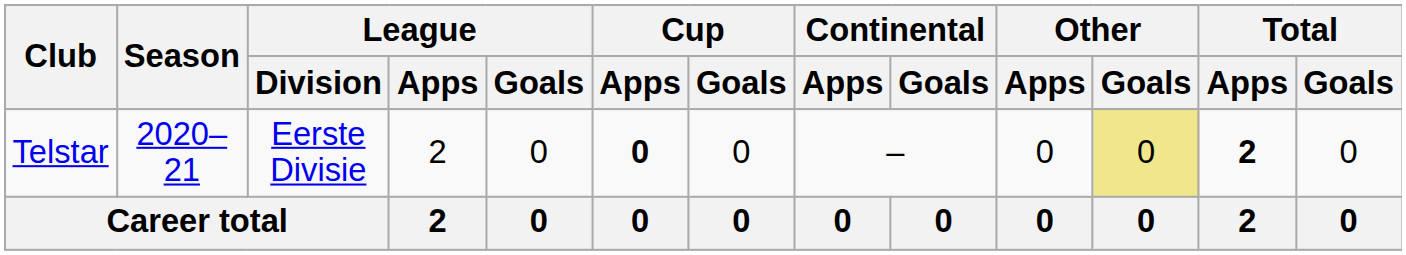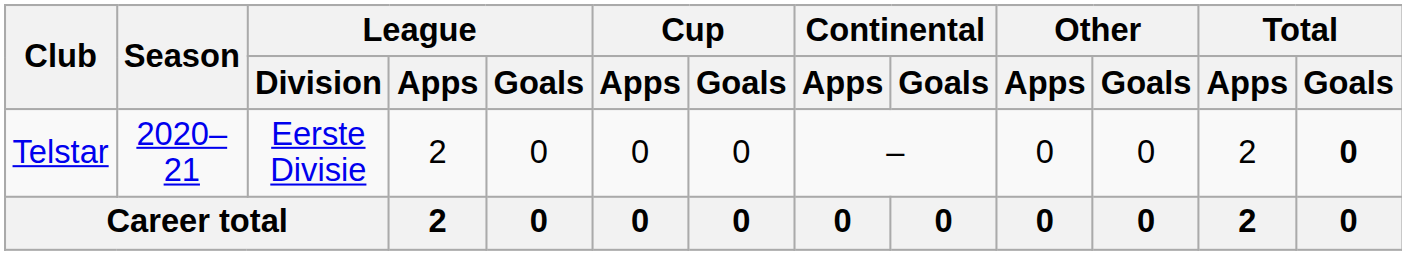(640, 152) bold -> (640, 152) normal
(1146, 152) khaki background -> (1146, 152) no background
(1247, 152) bold -> (1247, 152) normal
(1349, 152) normal -> (1349, 152) bold
